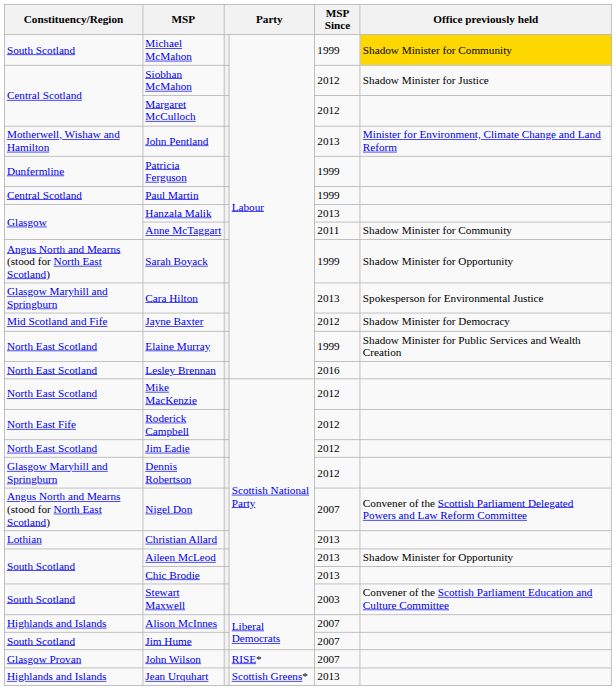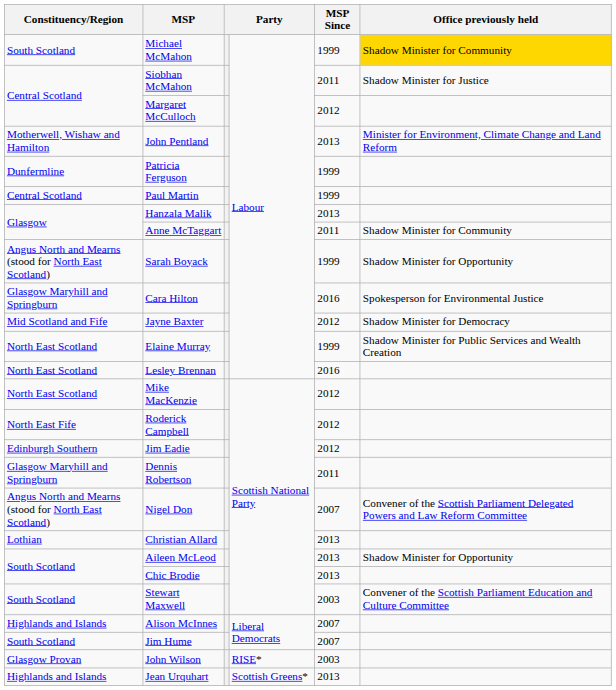(328, 80) 2012 -> (328, 80) 2011
(328, 298) 2013 -> (328, 298) 2016
(52, 448) North East Scotland -> (52, 448) Edinburgh Southern
(328, 472) 2012 -> (328, 472) 2011
(328, 659) 2007 -> (328, 659) 2003
